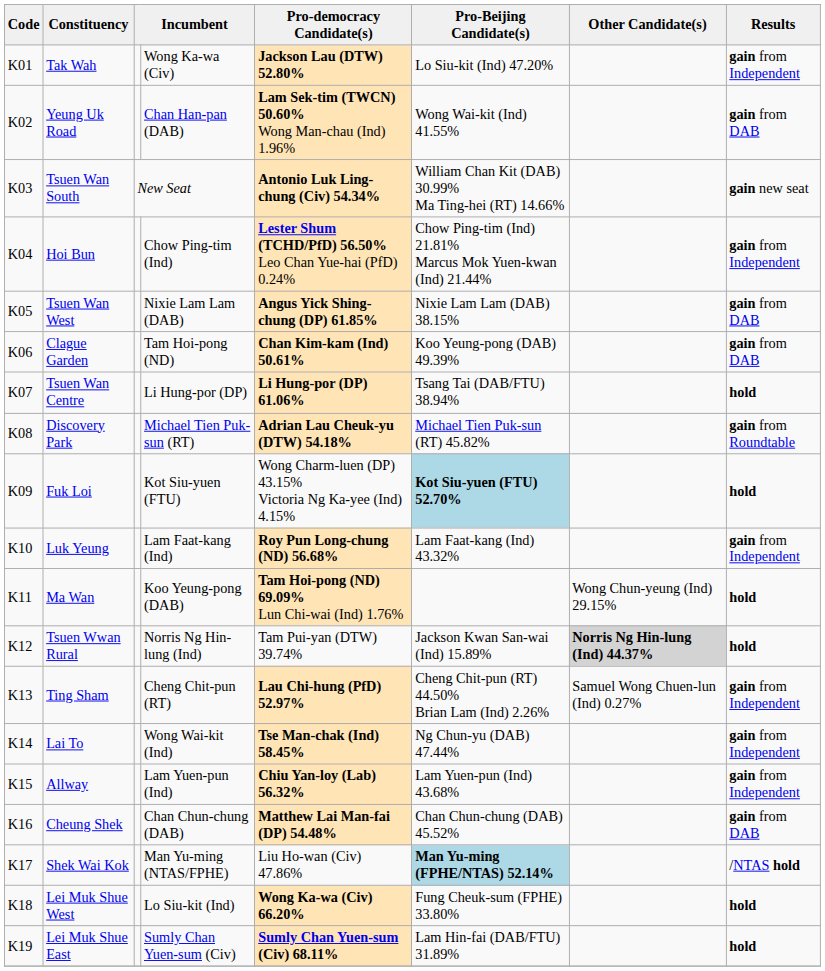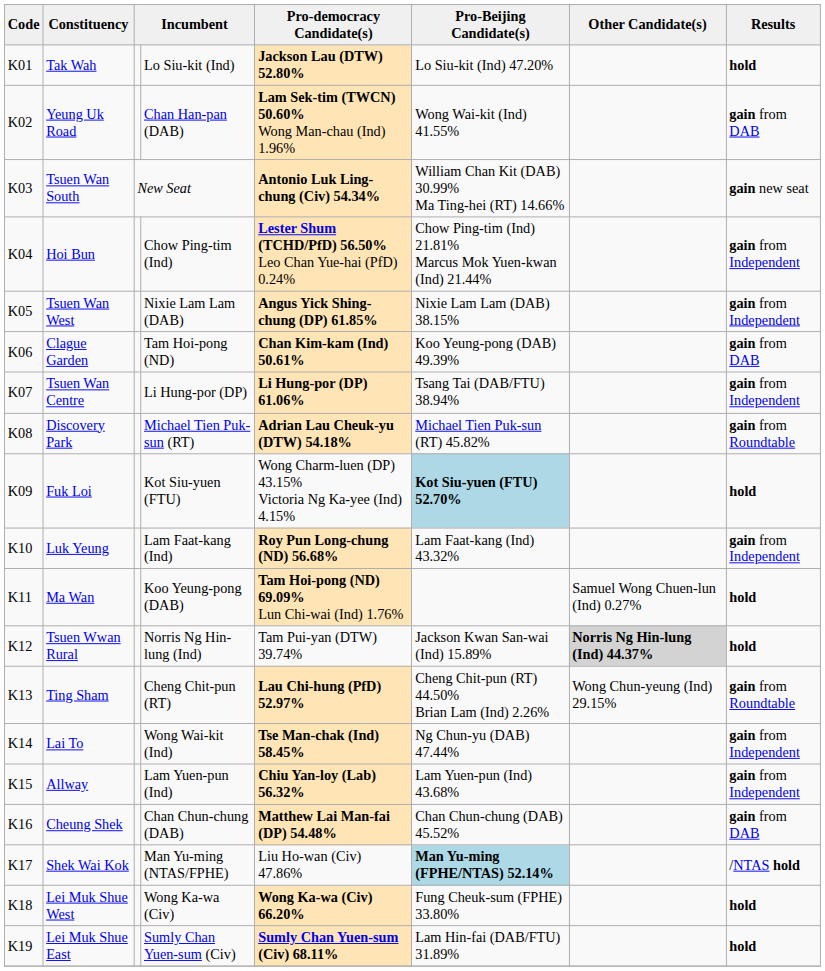(182, 65) Wong Ka-wa (Civ) -> (189, 65) Lo Siu-kit (Ind)
(765, 65) gain from Independent -> (743, 65) hold
(758, 311) gain from DAB -> (765, 311) gain from Independent
(743, 392) hold -> (765, 392) gain from Independent
(642, 597) Wong Chun-yeung (Ind) 29.15% -> (644, 597) Samuel Wong Chuen-lun (Ind) 0.27%
(644, 694) Samuel Wong Chuen-lun (Ind) 0.27% -> (642, 694) Wong Chun-yeung (Ind) 29.15%
(765, 694) gain from Independent -> (762, 694) gain from Roundtable
(189, 905) Lo Siu-kit (Ind) -> (182, 905) Wong Ka-wa (Civ)
